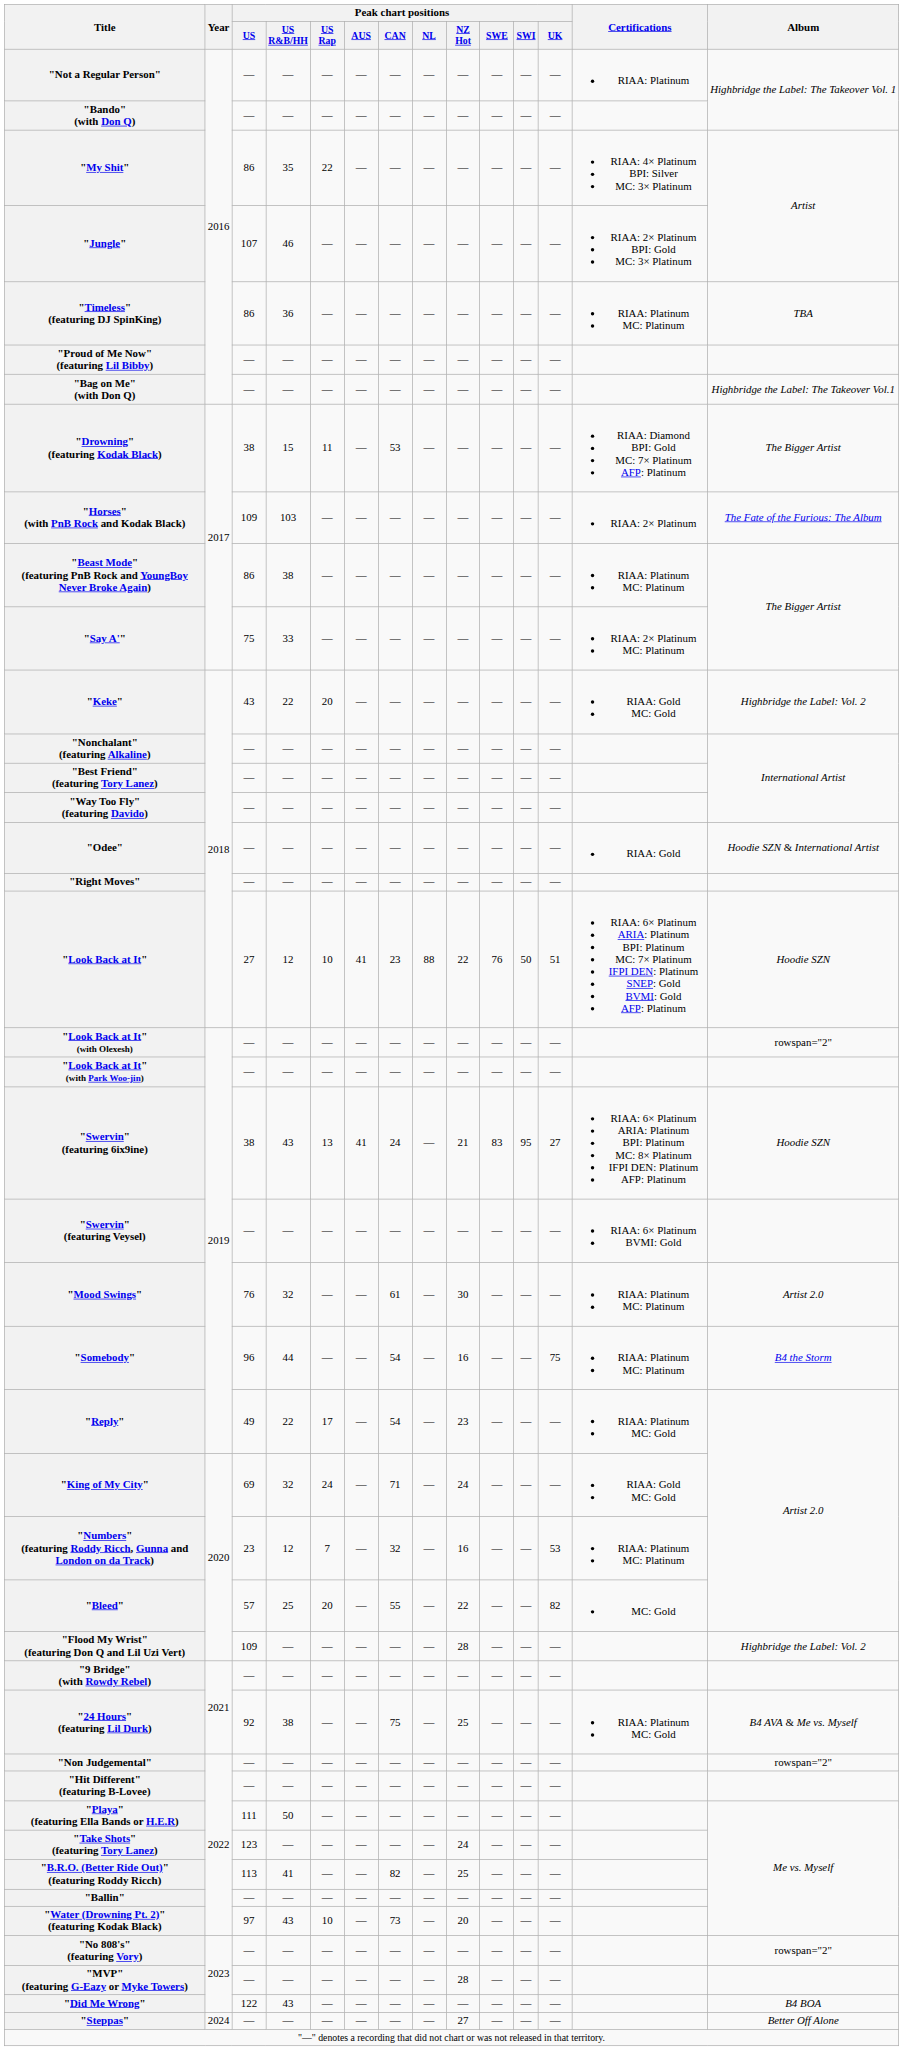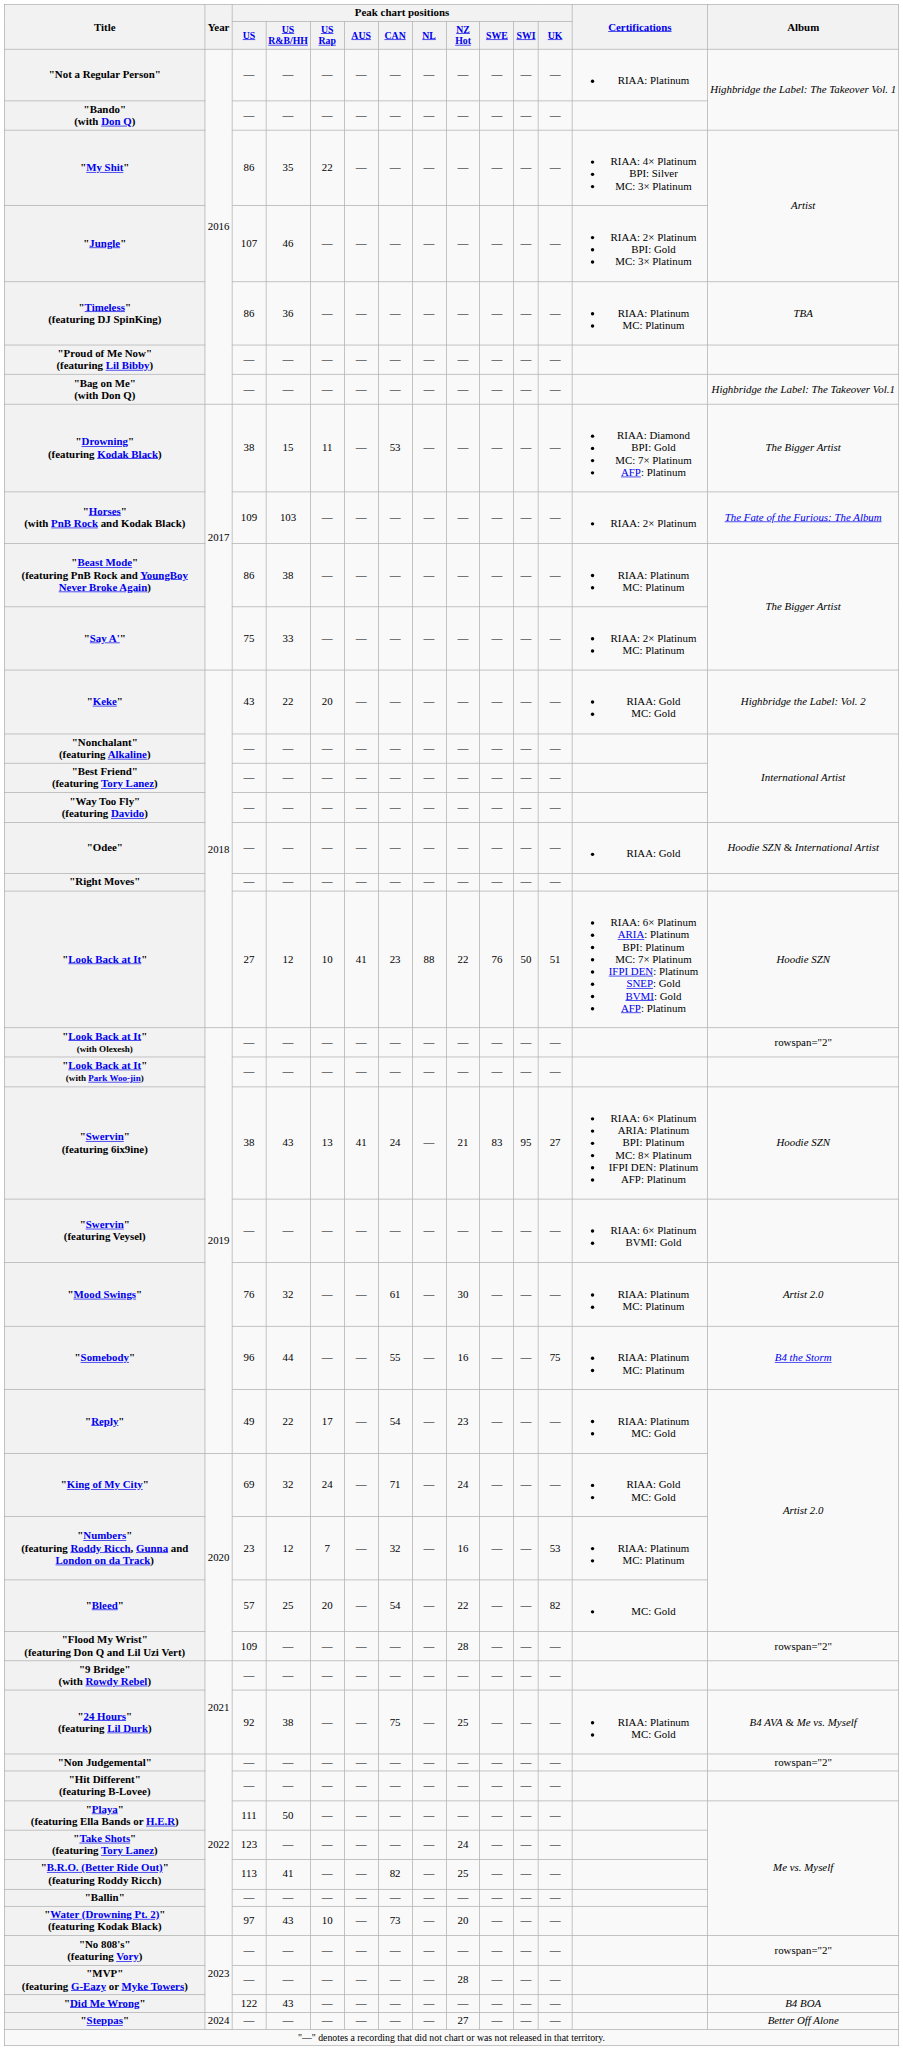(395, 1357) 54 -> (395, 1357) 55
(395, 1605) 55 -> (395, 1605) 54
(803, 1646) Highbridge the Label: Vol. 2 -> (803, 1646) rowspan="2"
